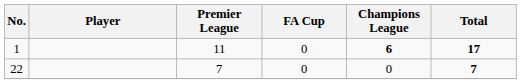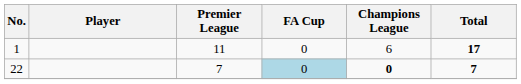(389, 48) bold -> (389, 48) normal
(304, 68) no background -> (304, 68) lightblue background
(389, 68) normal -> (389, 68) bold
